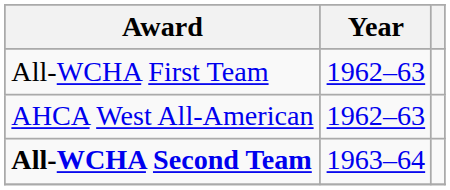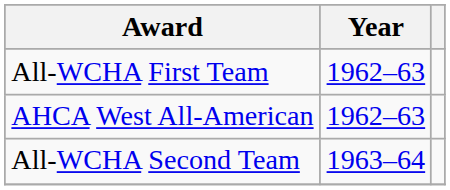(162, 160) bold -> (156, 160) normal
